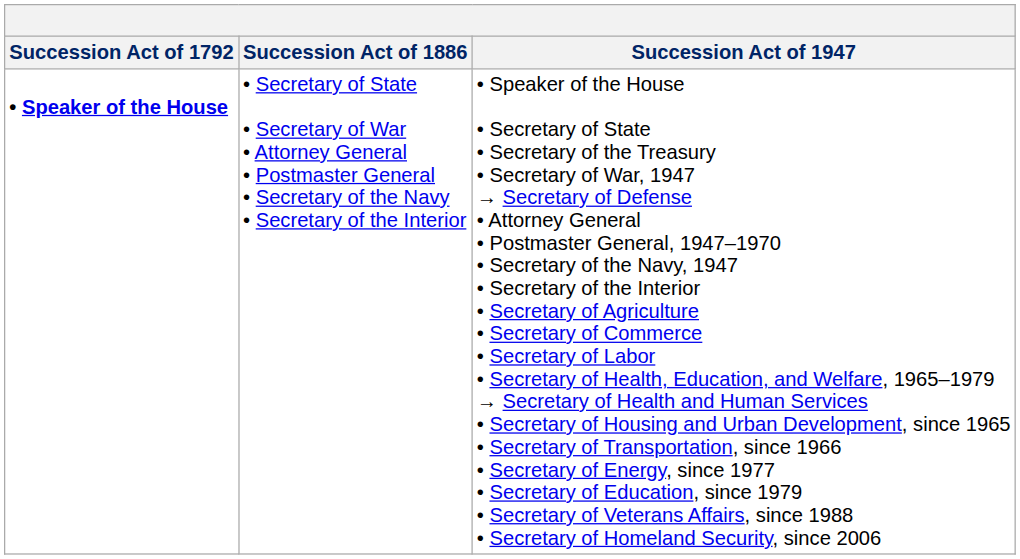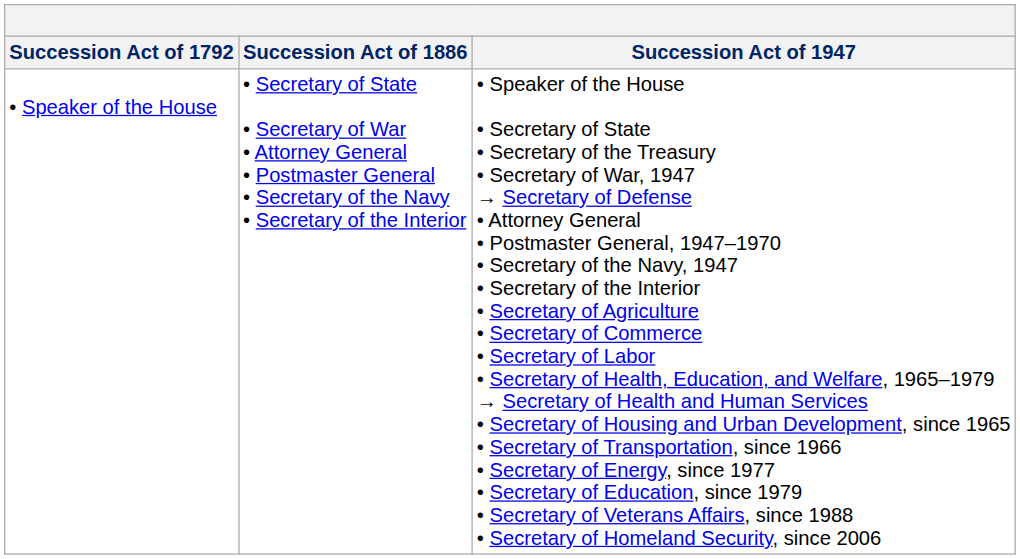(119, 107) bold -> (113, 107) normal
